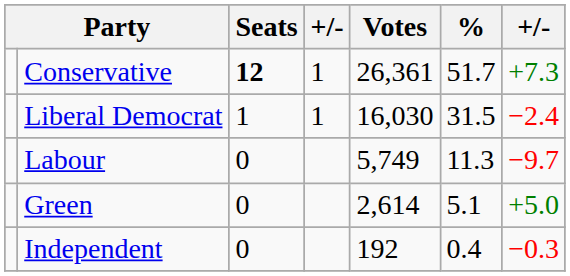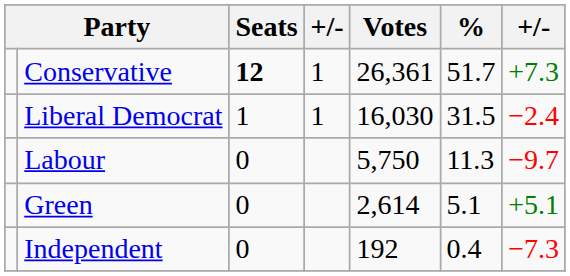(388, 159) 5,749 -> (388, 159) 5,750
(534, 204) +5.0 -> (534, 204) +5.1
(534, 248) −0.3 -> (534, 248) −7.3
